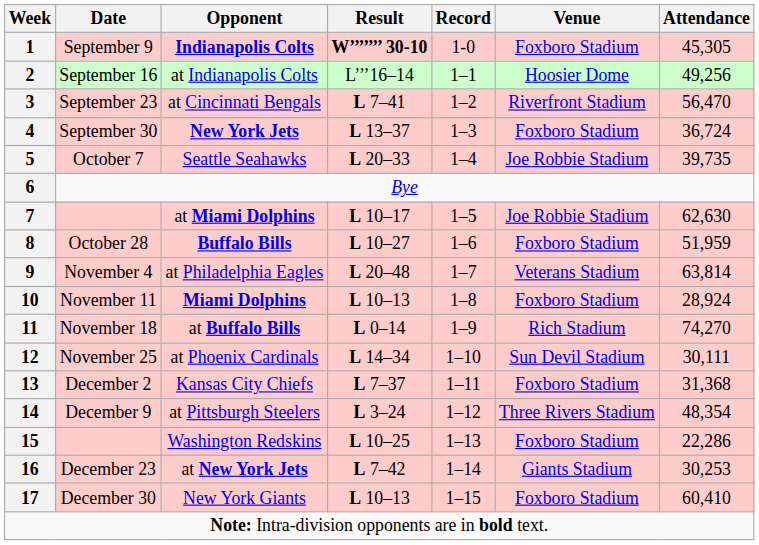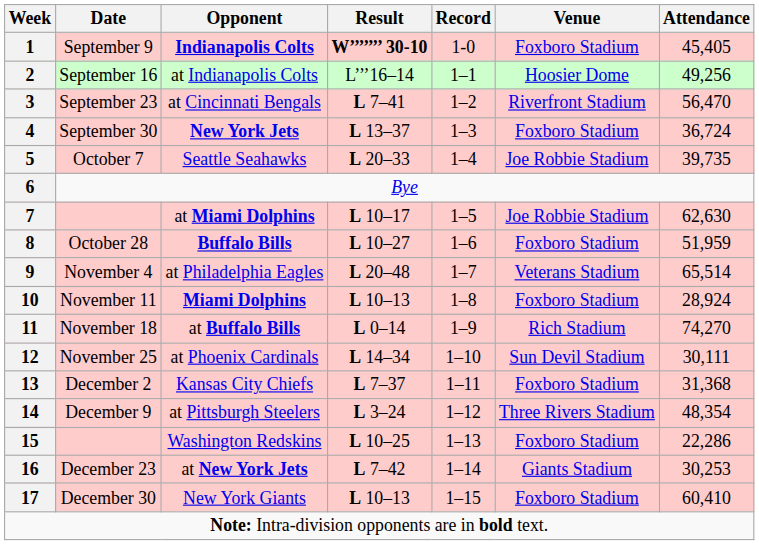(706, 46) 45,305 -> (706, 46) 45,405
(706, 272) 63,814 -> (706, 272) 65,514
